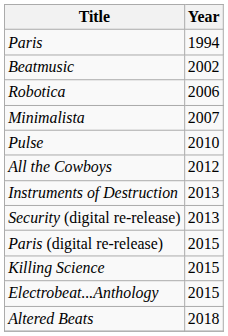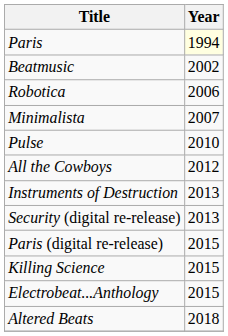(204, 42) no background -> (204, 42) lightyellow background
